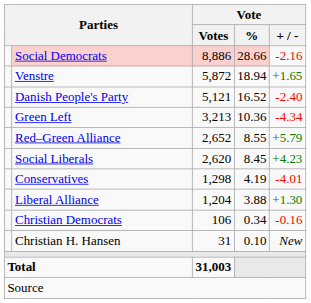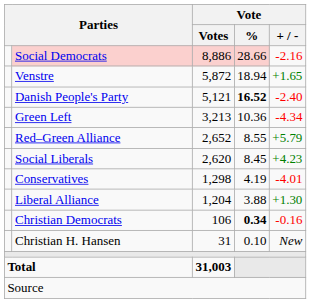(252, 96) normal -> (252, 96) bold
(255, 220) normal -> (255, 220) bold
